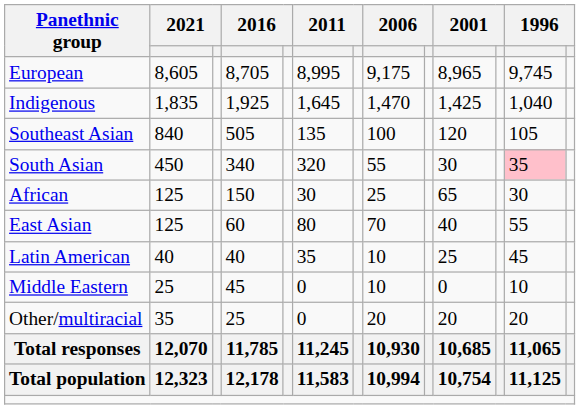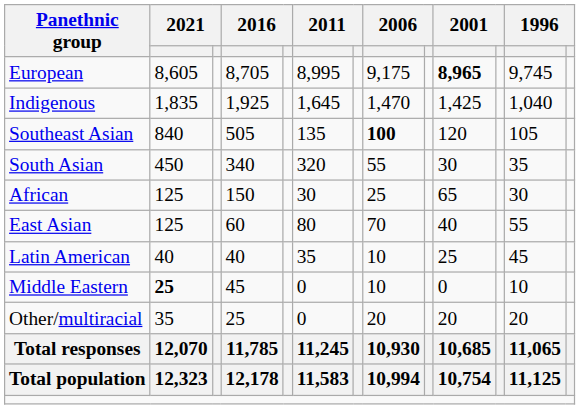(460, 72) normal -> (460, 72) bold
(381, 133) normal -> (381, 133) bold
(519, 164) pink background -> (519, 164) no background
(164, 287) normal -> (164, 287) bold
